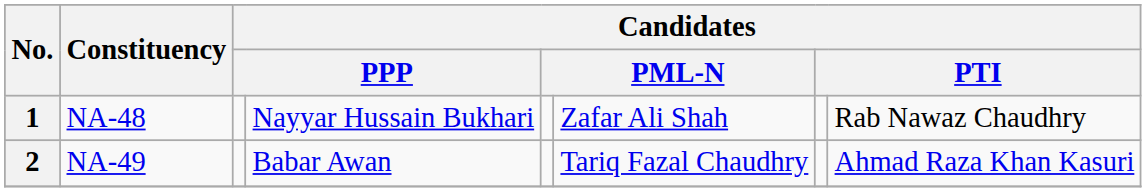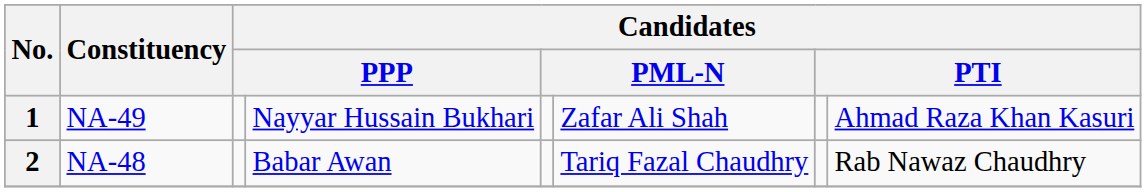(106, 117) NA-48 -> (106, 117) NA-49
(960, 117) Rab Nawaz Chaudhry -> (984, 117) Ahmad Raza Khan Kasuri
(106, 162) NA-49 -> (106, 162) NA-48
(984, 162) Ahmad Raza Khan Kasuri -> (960, 162) Rab Nawaz Chaudhry
